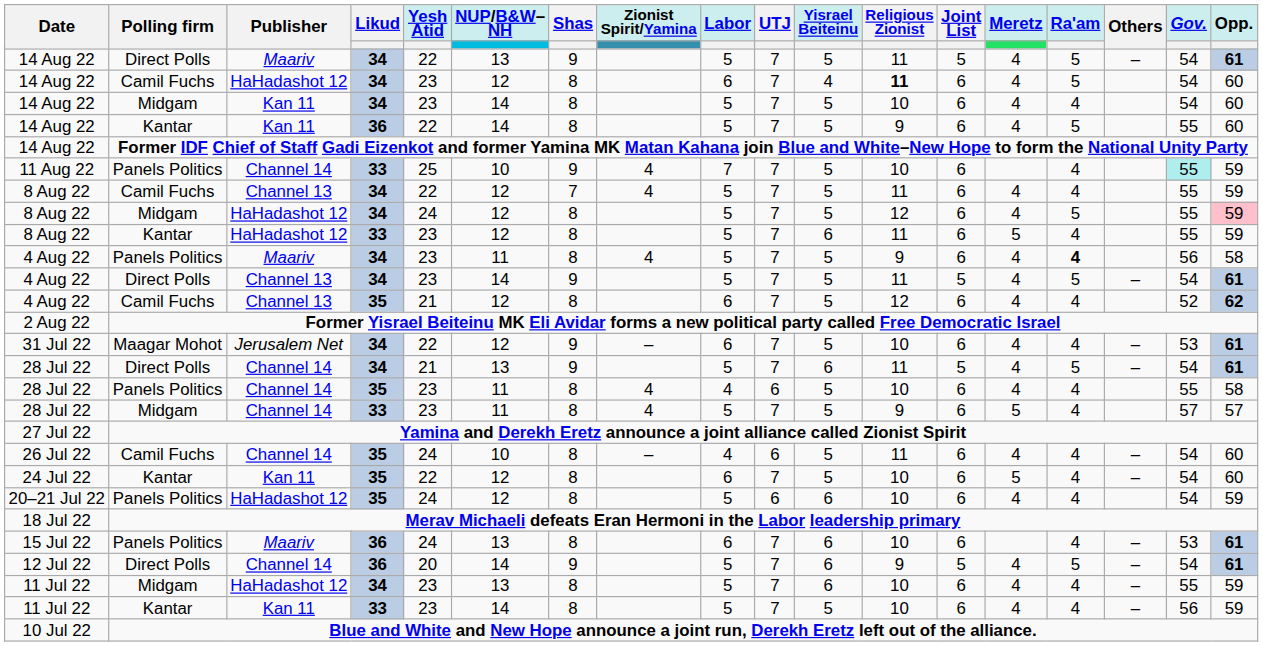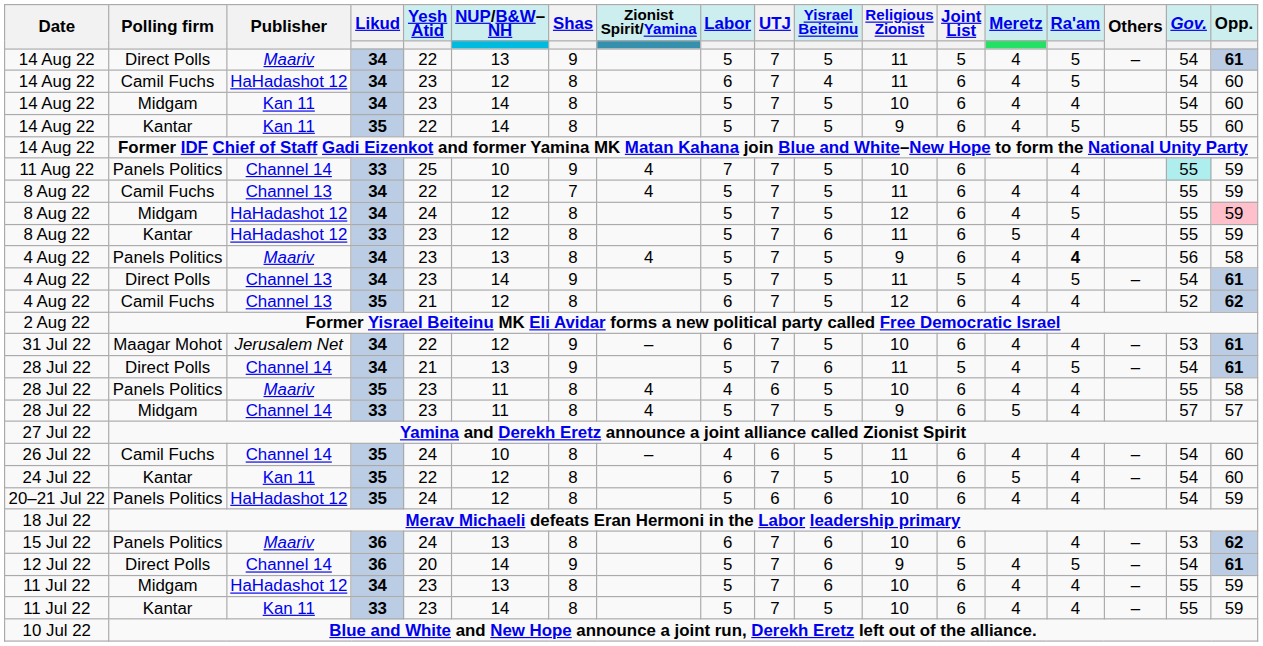(899, 82) bold -> (899, 82) normal
(378, 126) 36 -> (378, 126) 35
(500, 257) 11 -> (500, 257) 13
(289, 389) Channel 14 -> (289, 389) Maariv
(1234, 542) 61 -> (1234, 542) 62
(1189, 608) 56 -> (1189, 608) 55
